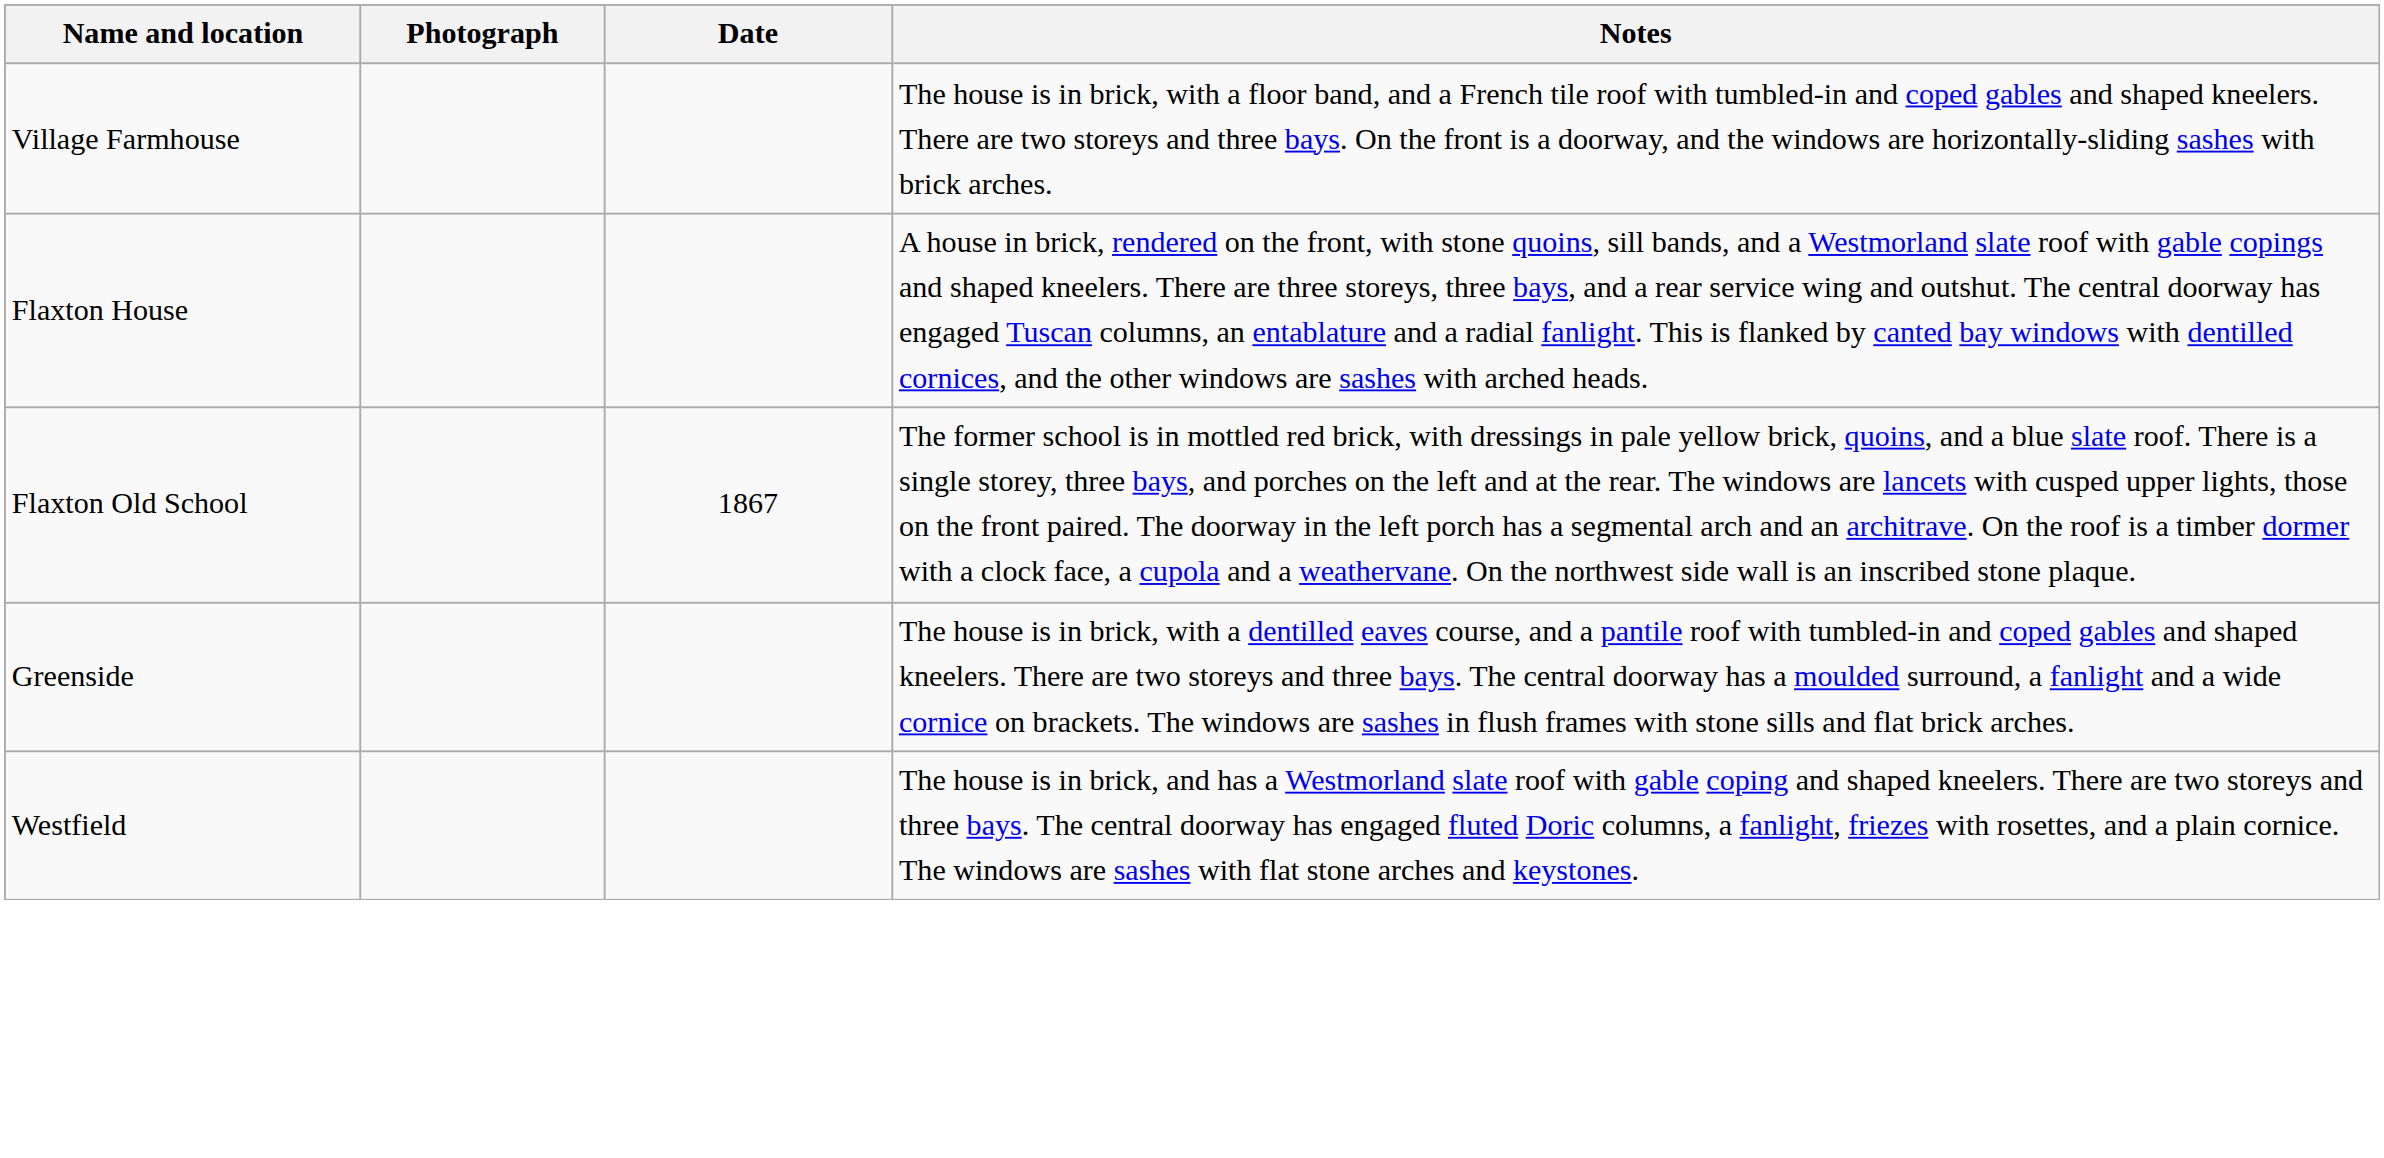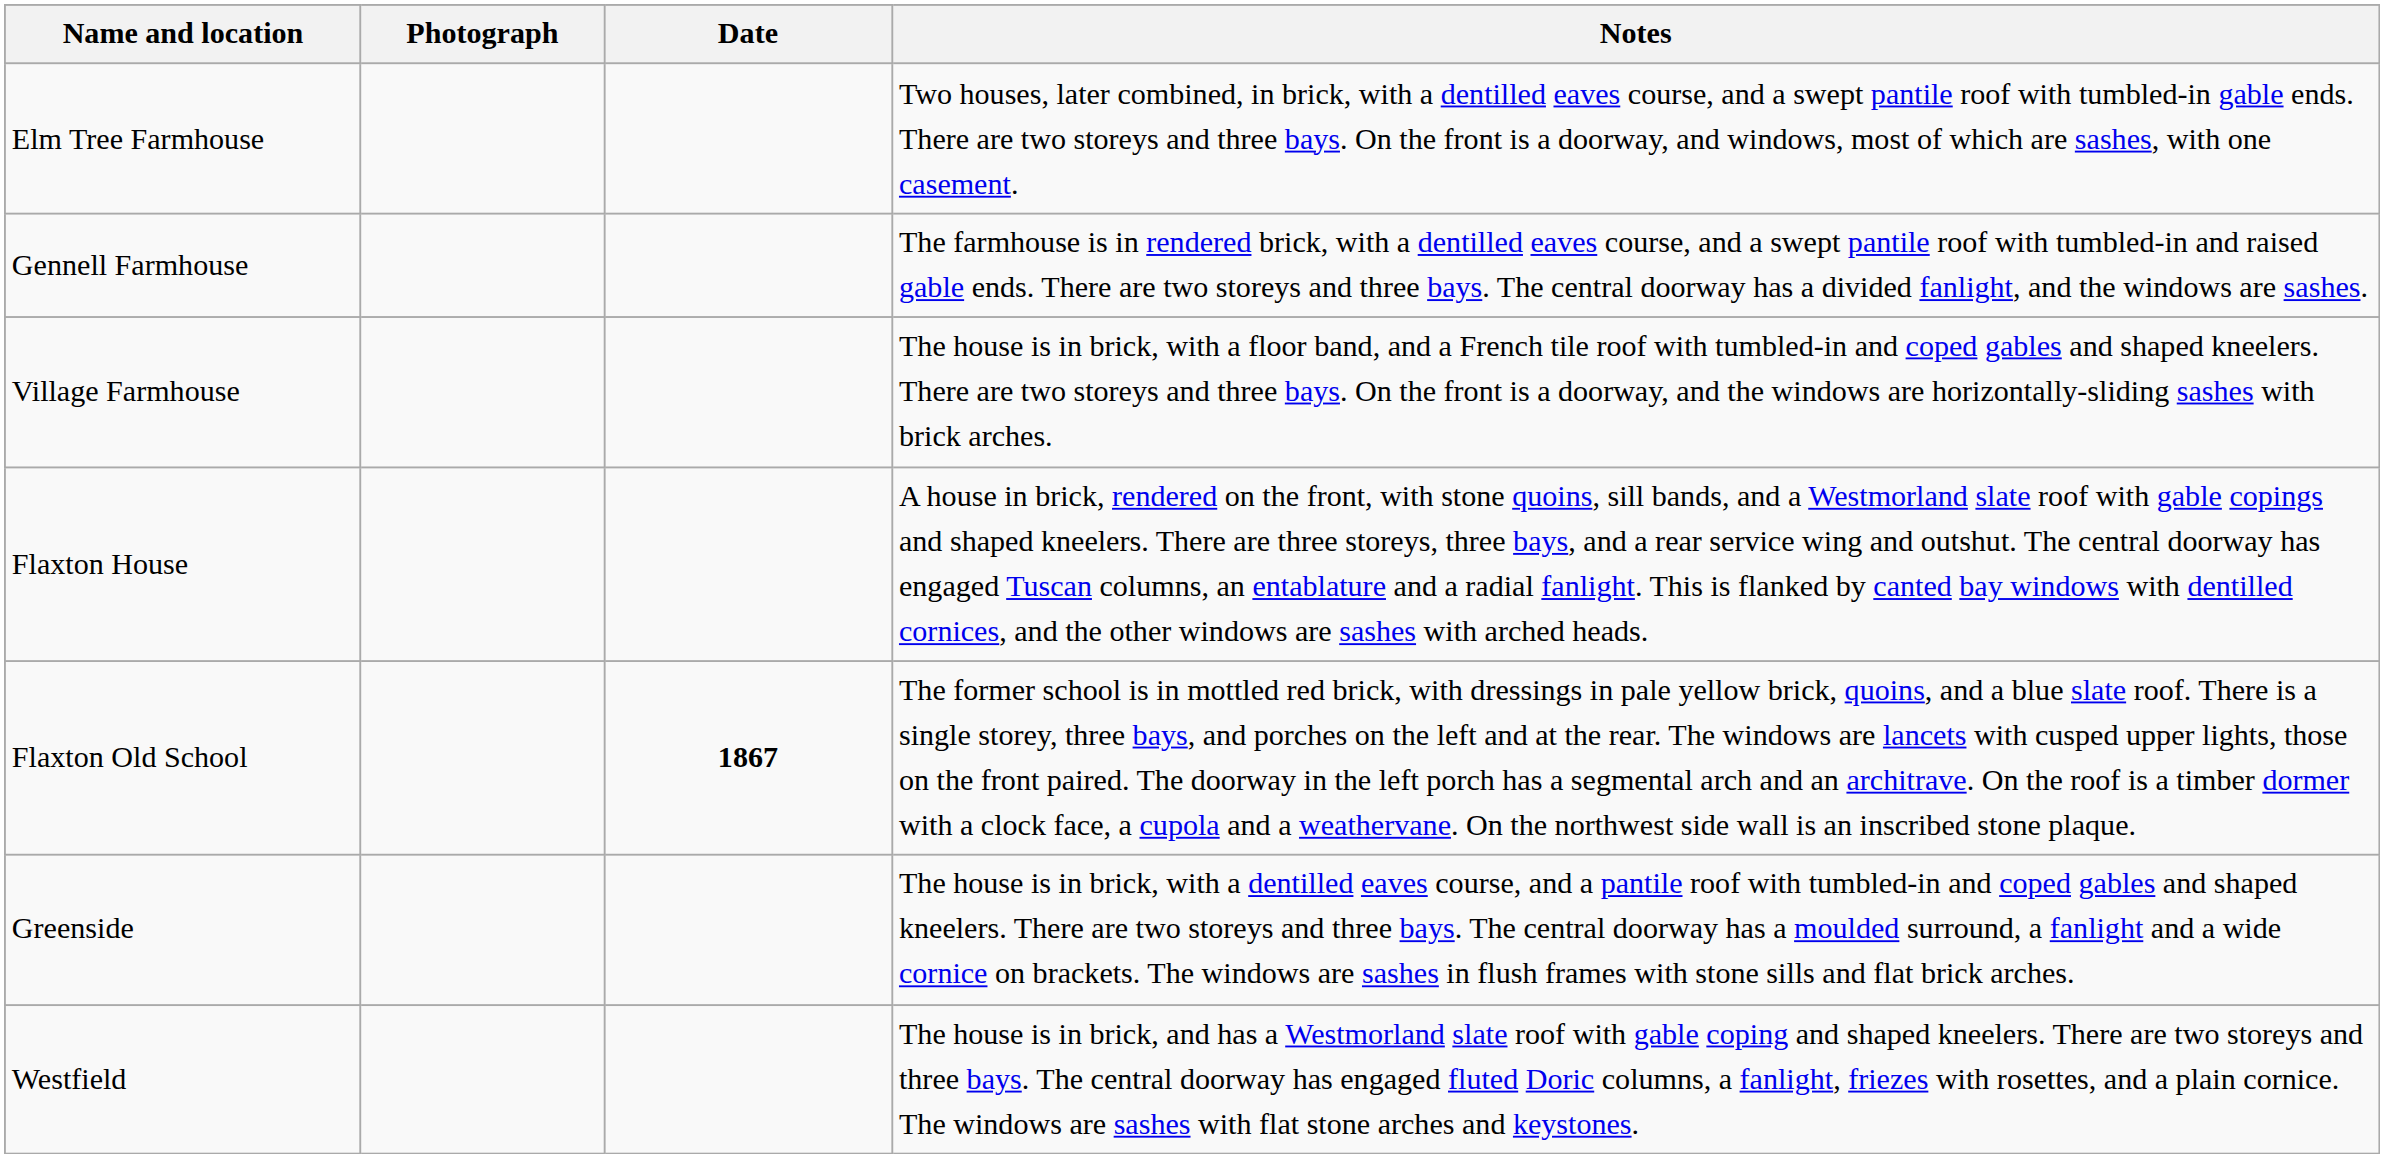+ row: (138, 138)
+ row: (130, 264)
(748, 504) normal -> (748, 757) bold
